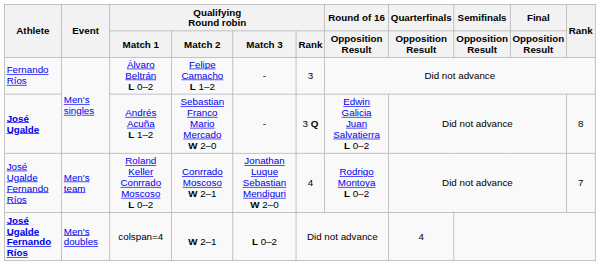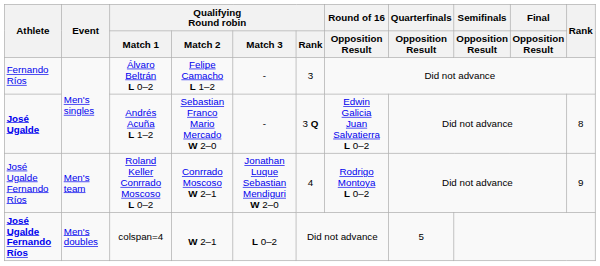(581, 183) 7 -> (581, 183) 9
(421, 237) 4 -> (421, 237) 5
